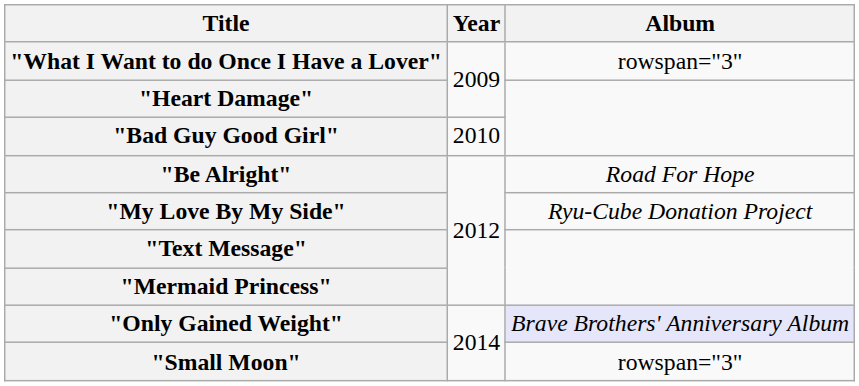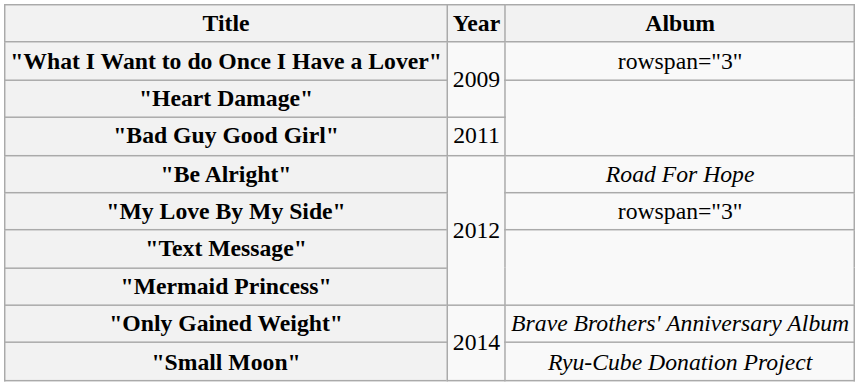(477, 135) 2010 -> (477, 135) 2011
(680, 211) Ryu-Cube Donation Project -> (680, 211) rowspan="3"
(680, 323) lavender background -> (680, 323) no background
(680, 361) rowspan="3" -> (680, 361) Ryu-Cube Donation Project
